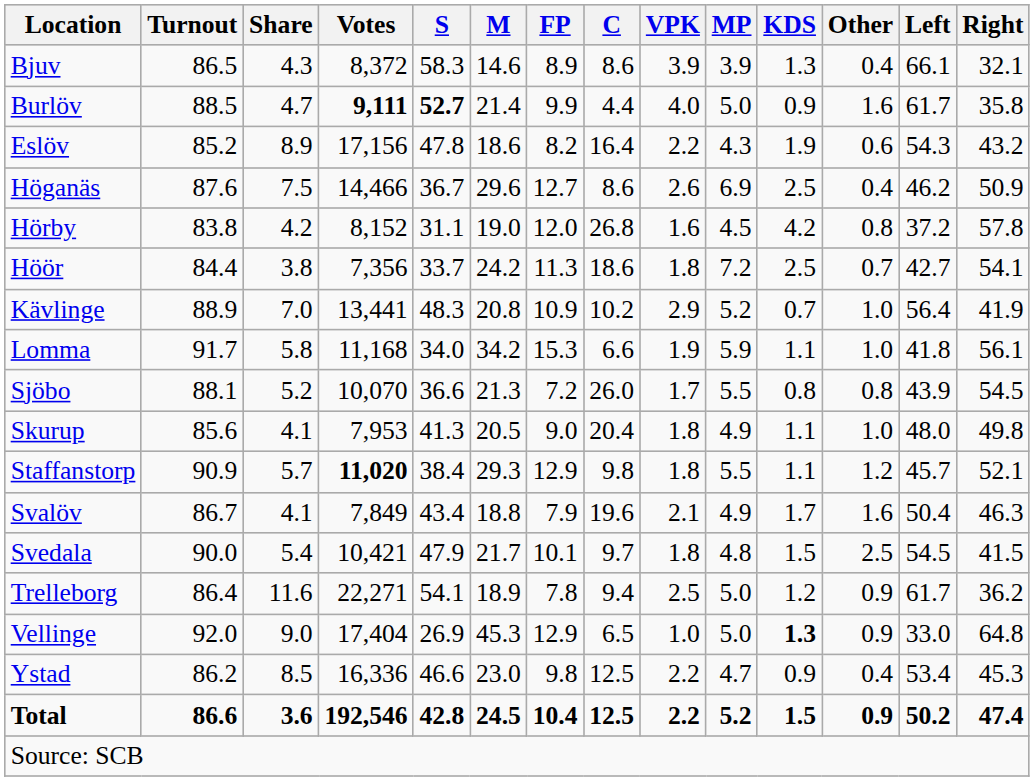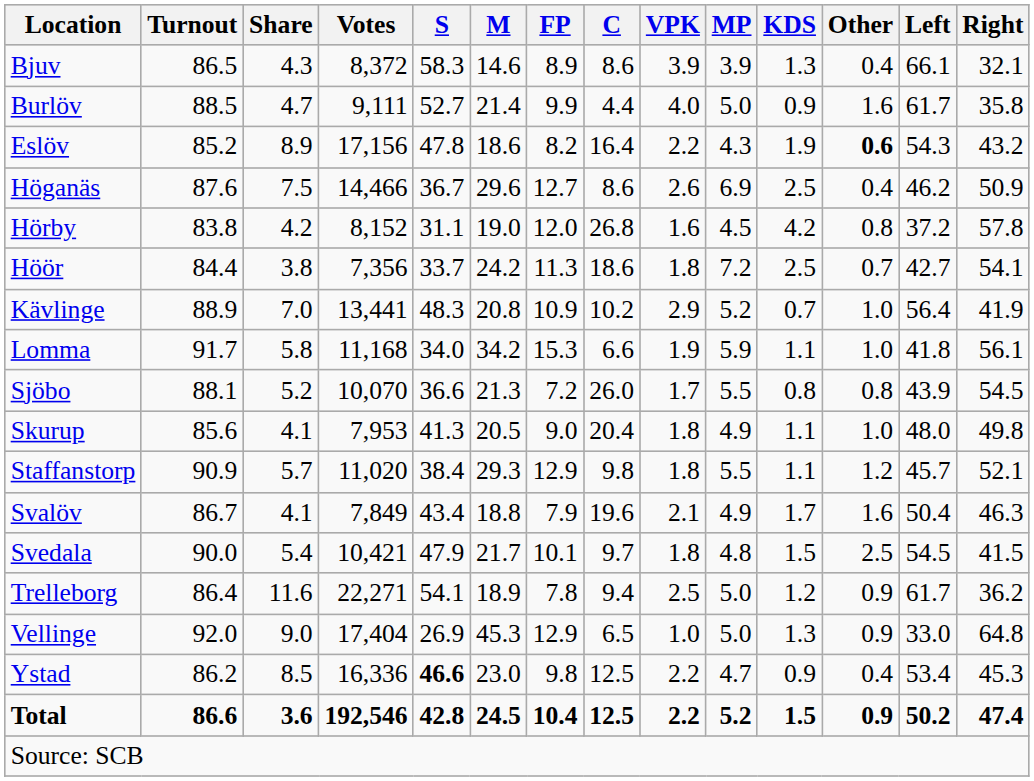(380, 106) bold -> (380, 106) normal
(442, 106) bold -> (442, 106) normal
(877, 146) normal -> (877, 146) bold
(373, 471) bold -> (373, 471) normal
(800, 633) bold -> (800, 633) normal
(442, 674) normal -> (442, 674) bold
